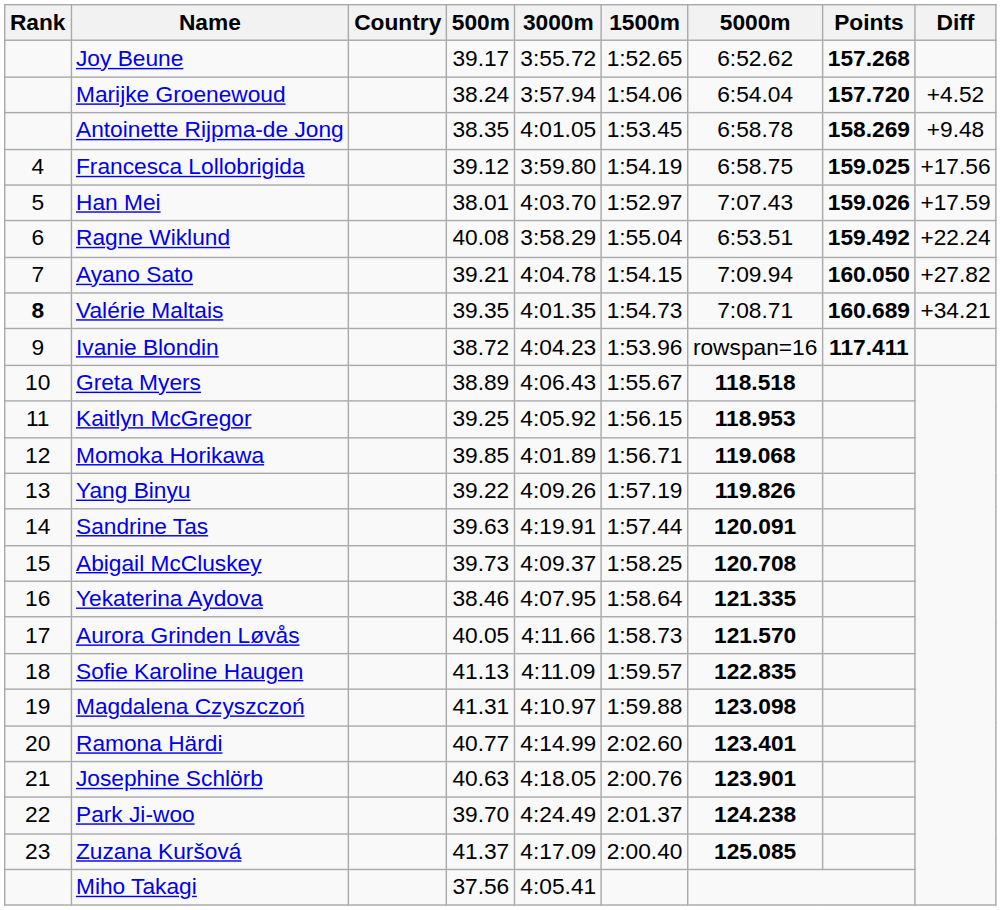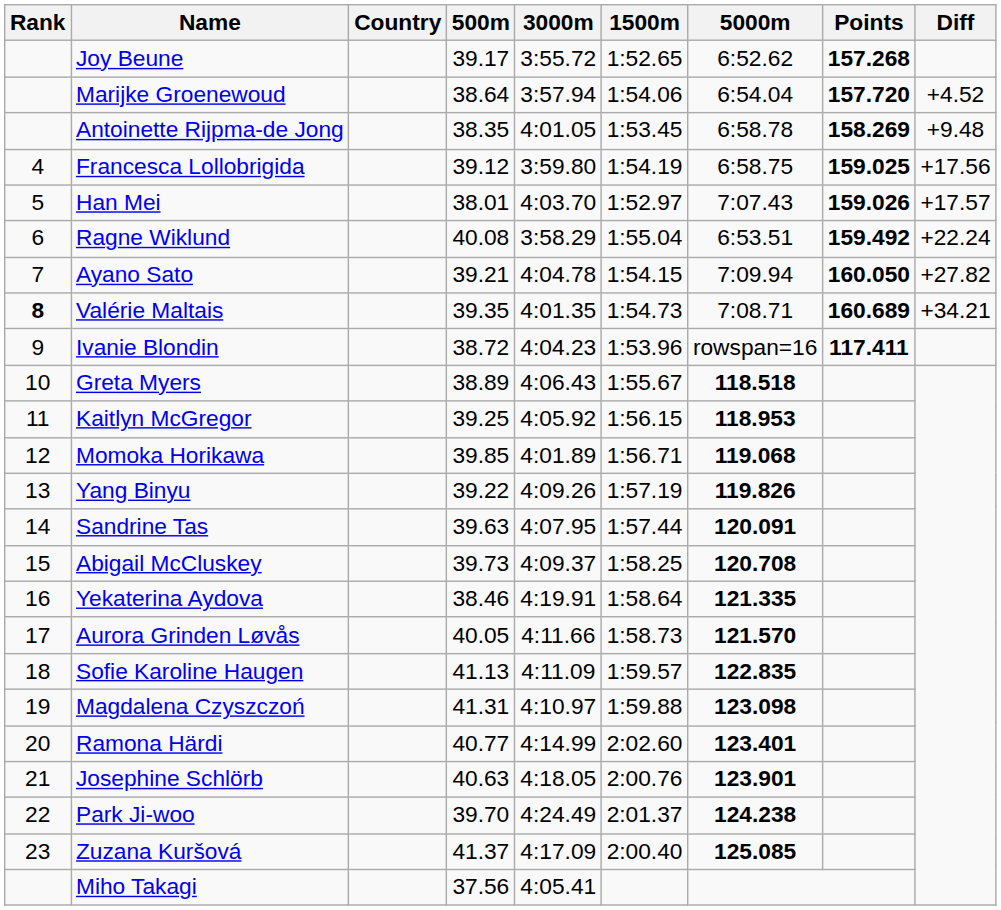(481, 94) 38.24 -> (481, 94) 38.64
(955, 202) +17.59 -> (955, 202) +17.57
(558, 526) 4:19.91 -> (558, 526) 4:07.95
(558, 599) 4:07.95 -> (558, 599) 4:19.91
